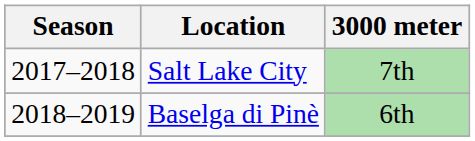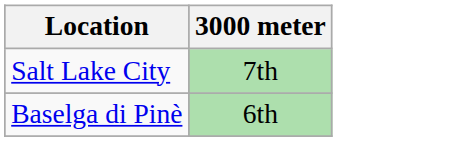- column: (73, 26)
